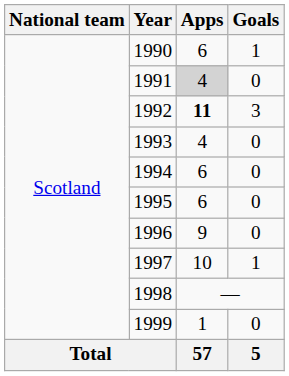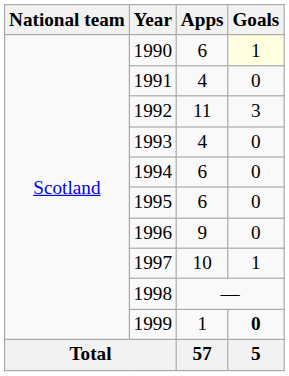(256, 50) no background -> (256, 50) lightyellow background
(202, 80) lightgrey background -> (202, 80) no background
(202, 111) bold -> (202, 111) normal
(256, 324) normal -> (256, 324) bold
